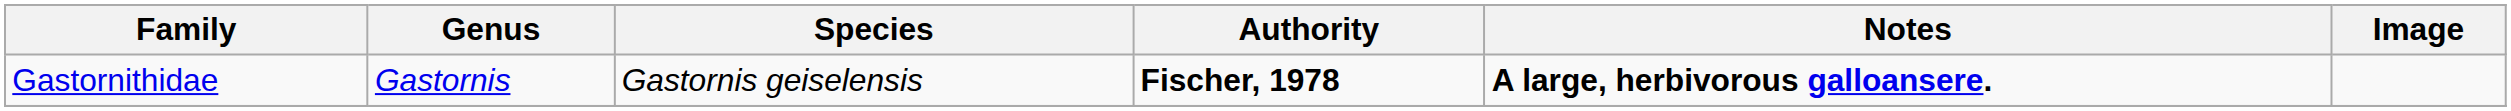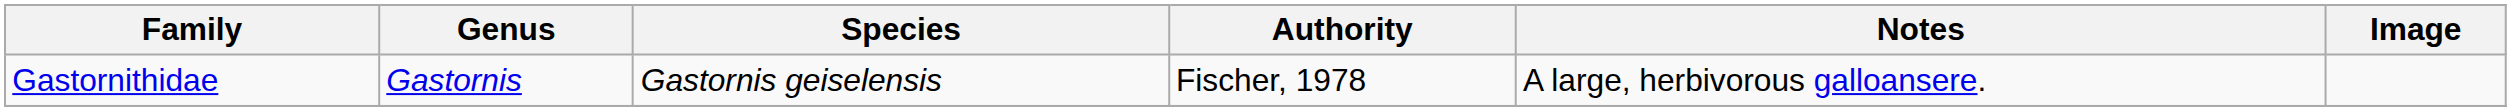(1240, 79) bold -> (1271, 79) normal
(1742, 79) bold -> (1755, 79) normal
